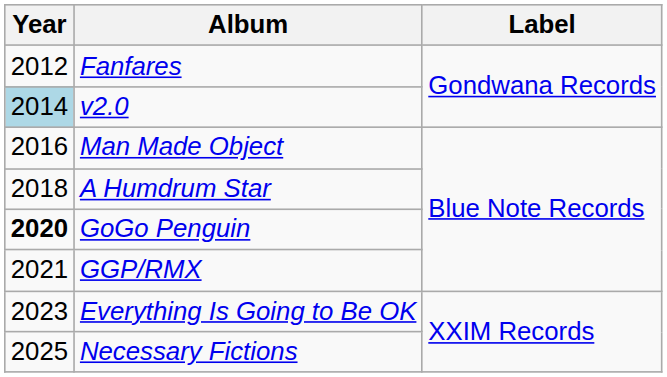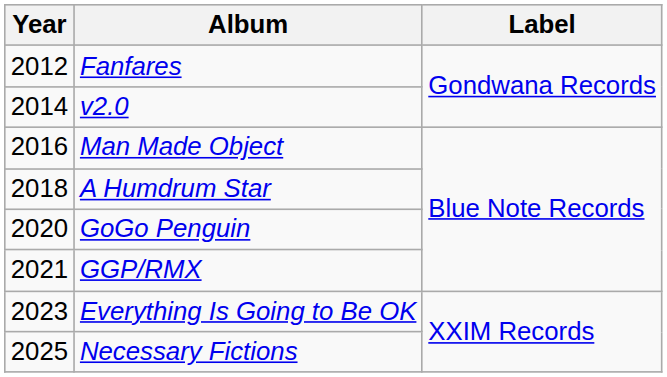(39, 106) lightblue background -> (39, 106) no background
(39, 229) bold -> (39, 229) normal
